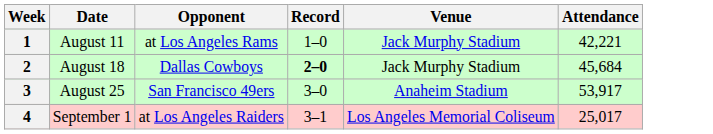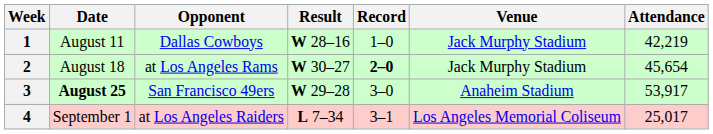+ column: (320, 16)
(211, 41) at Los Angeles Rams -> (211, 41) Dallas Cowboys
(600, 41) 42,221 -> (666, 41) 42,219
(211, 66) Dallas Cowboys -> (211, 66) at Los Angeles Rams
(600, 66) 45,684 -> (666, 66) 45,654
(92, 91) normal -> (92, 91) bold
